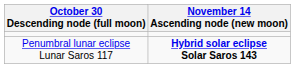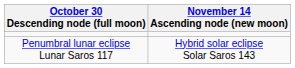(219, 50) bold -> (219, 50) normal
